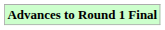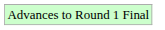(82, 14) bold -> (78, 14) normal
